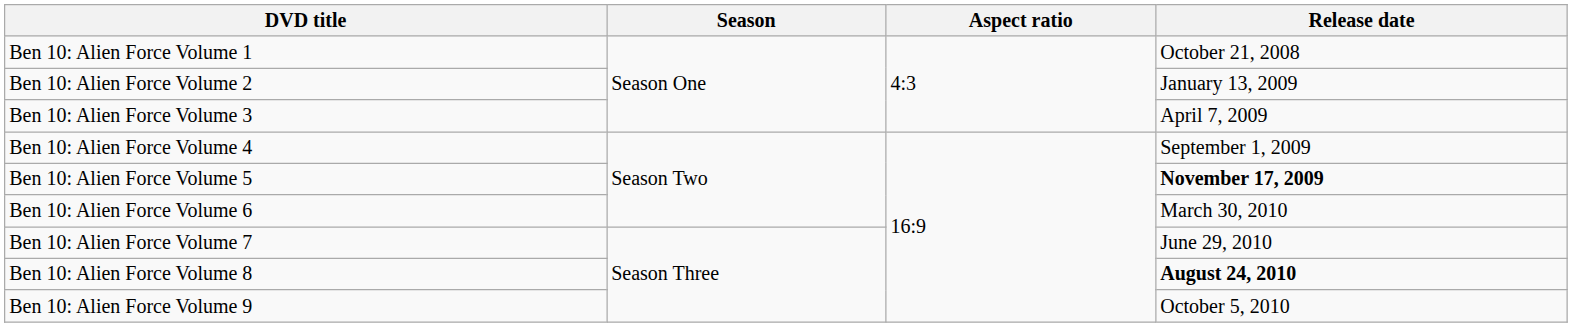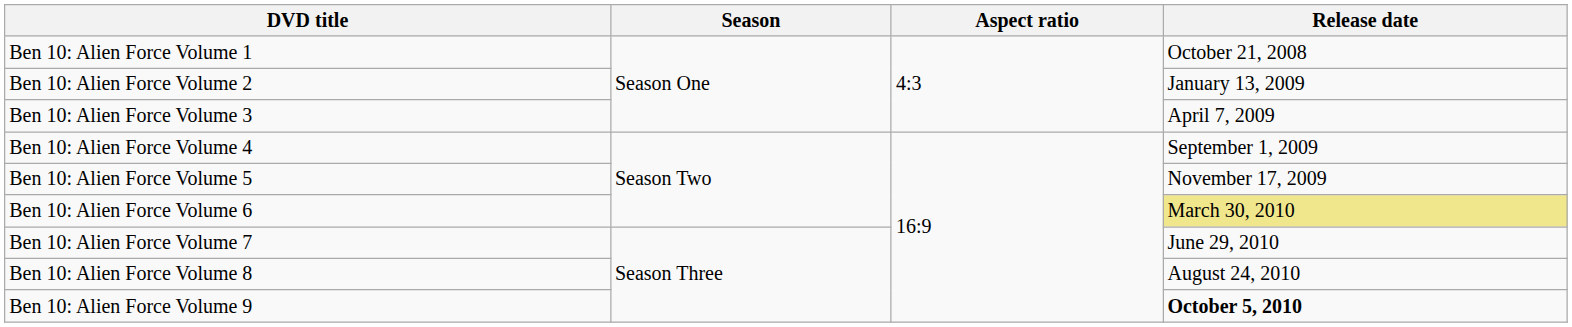(1242, 178) bold -> (1247, 178) normal
(1224, 210) no background -> (1231, 210) khaki background
(1228, 274) bold -> (1234, 274) normal
(1225, 305) normal -> (1235, 305) bold
